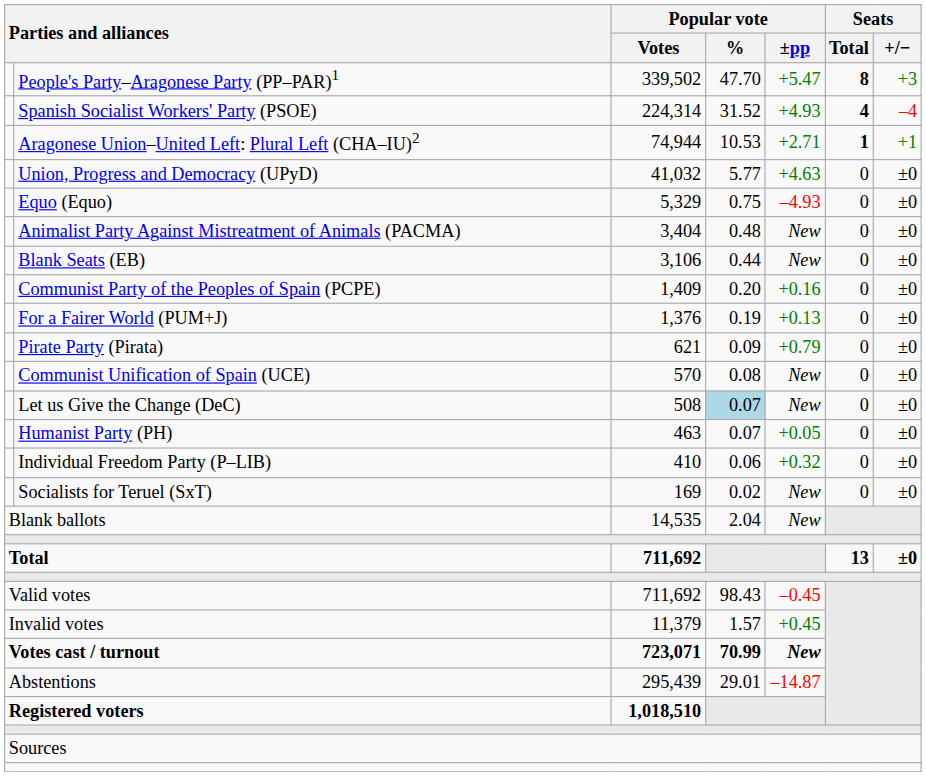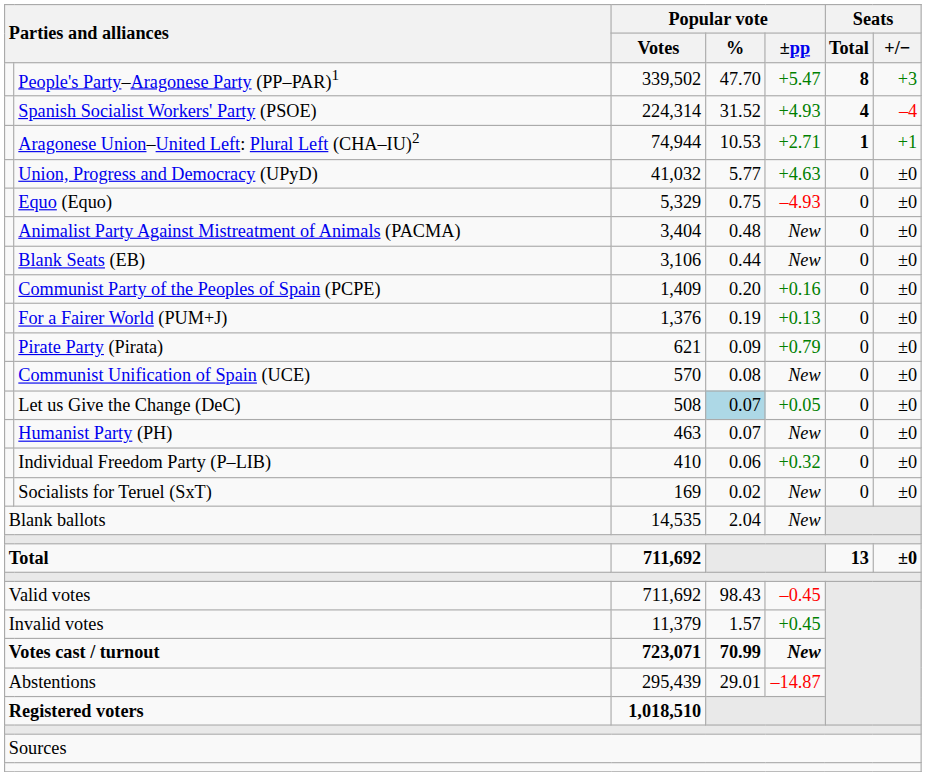(804, 404) New -> (799, 404) +0.05
(799, 433) +0.05 -> (804, 433) New
